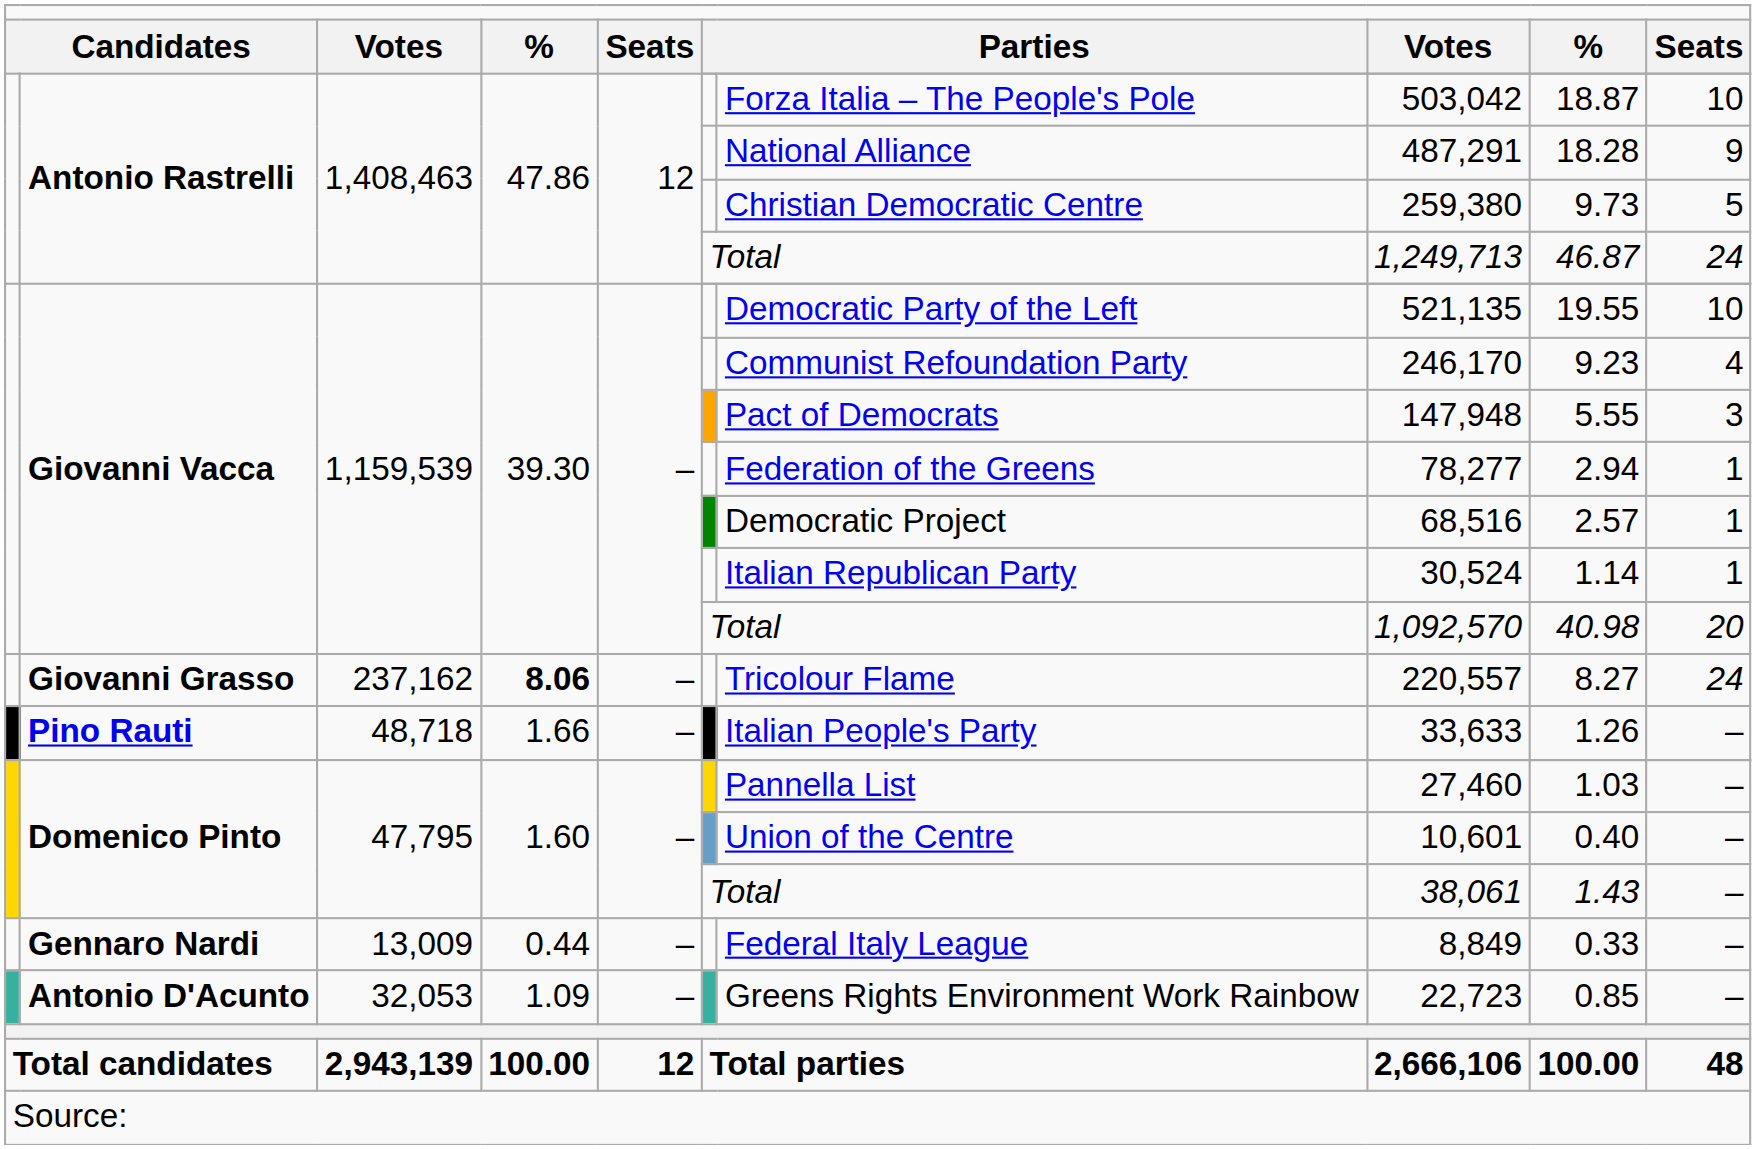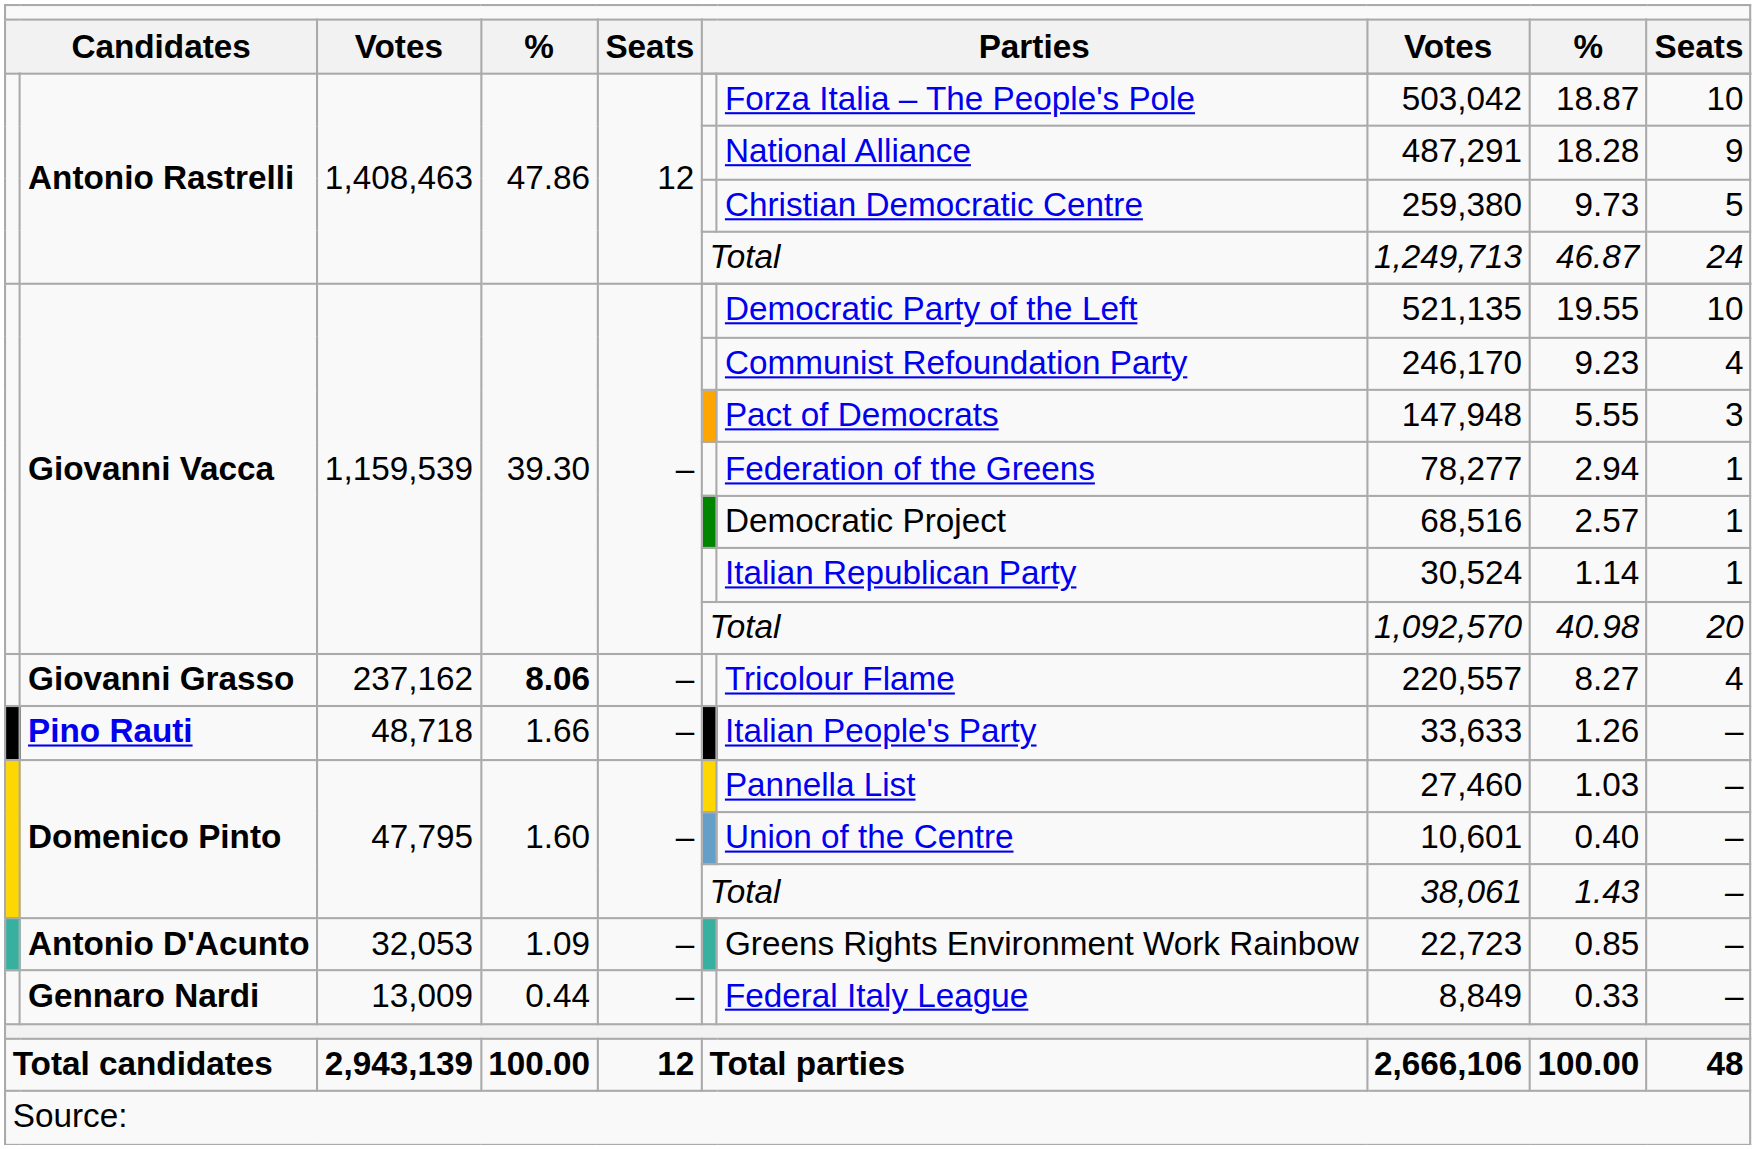(1725, 679) 24 -> (1734, 679) 4
rows swapped: (169, 996) <-> (144, 943)
